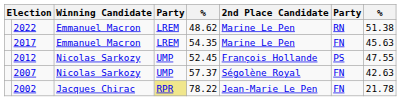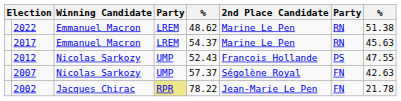(203, 42) 54.35 -> (203, 42) 54.37
(339, 42) FN -> (339, 42) RN
(203, 58) 52.45 -> (203, 58) 52.43
